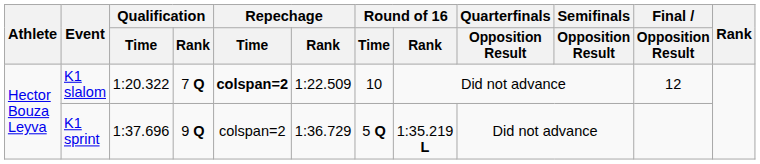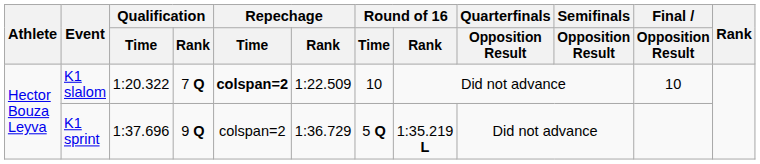(673, 84) 12 -> (673, 84) 10
